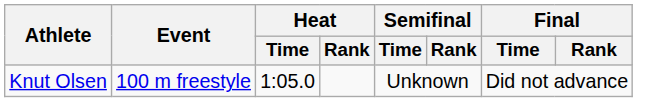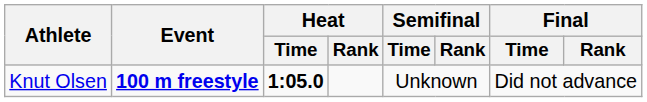(184, 81) normal -> (187, 81) bold
(288, 81) normal -> (296, 81) bold
